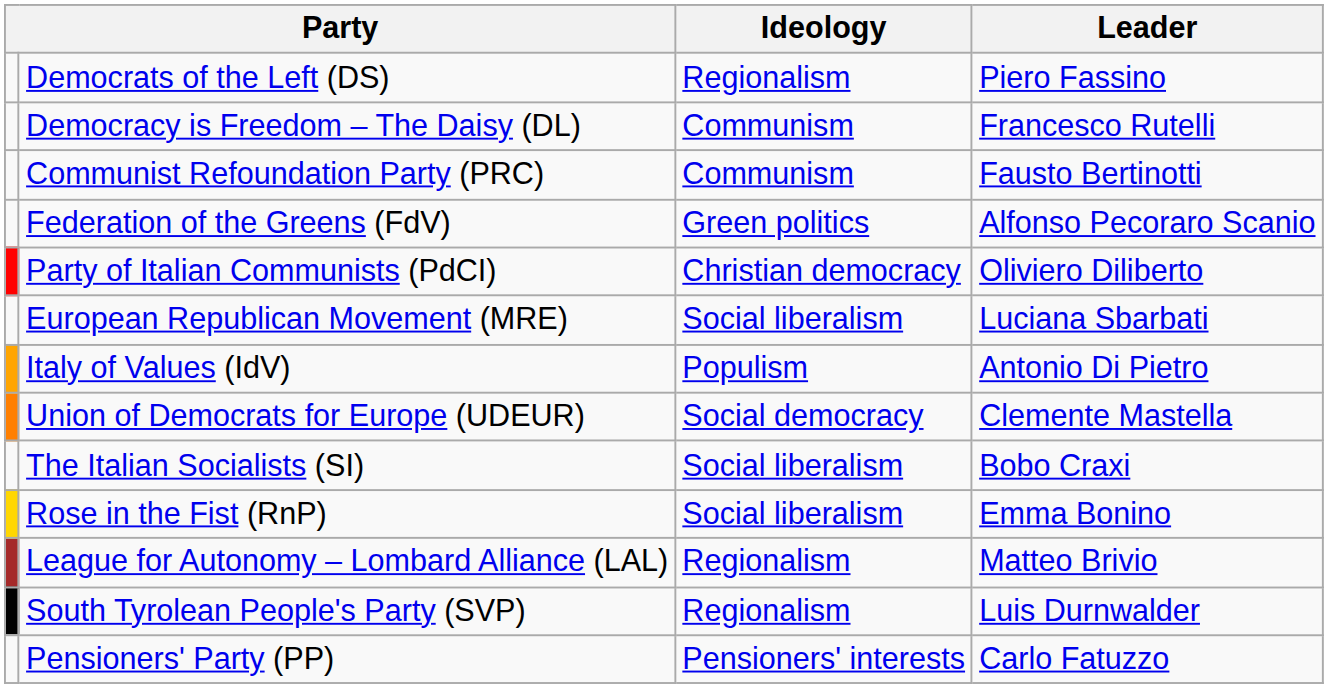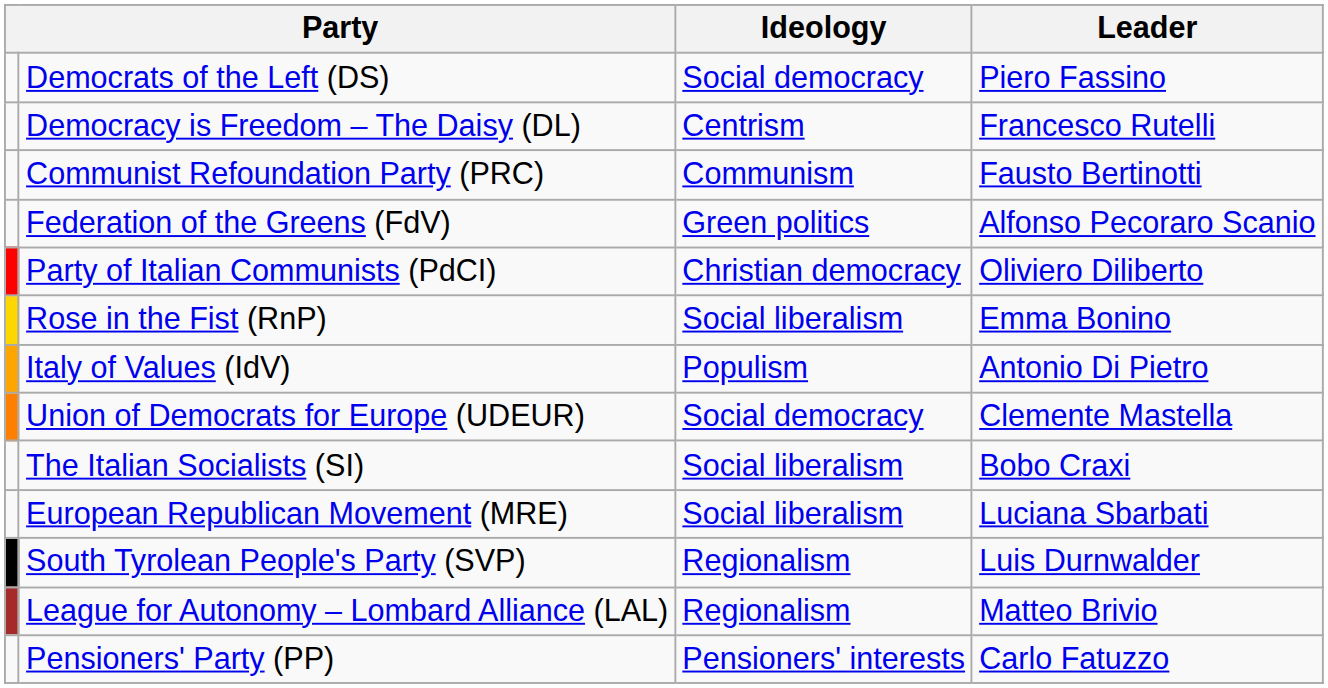(766, 77) Regionalism -> (803, 77) Social democracy
(768, 125) Communism -> (743, 125) Centrism
rows swapped: (176, 513) <-> (297, 319)
rows swapped: (347, 561) <-> (276, 610)
